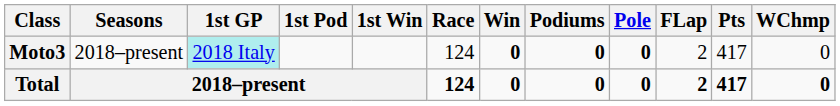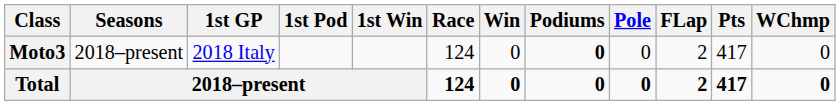(234, 52) paleturquoise background -> (234, 52) no background
(515, 52) bold -> (515, 52) normal
(646, 52) bold -> (646, 52) normal
